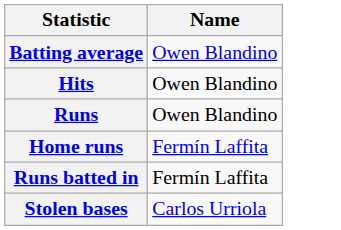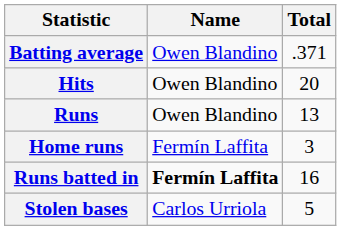+ column: (309, 20)
(210, 177) normal -> (215, 177) bold
